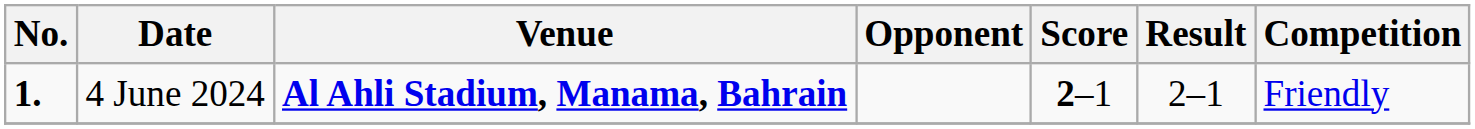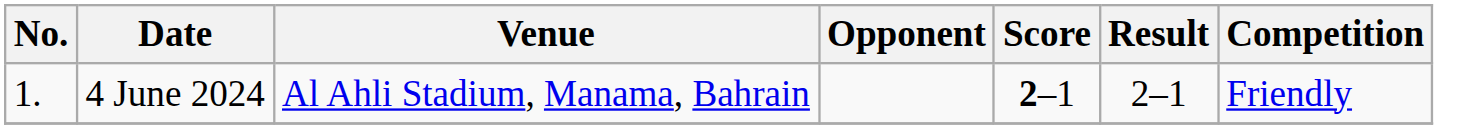(28, 92) bold -> (28, 92) normal
(565, 92) bold -> (546, 92) normal
